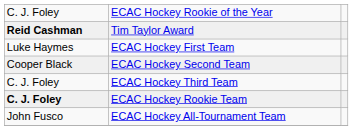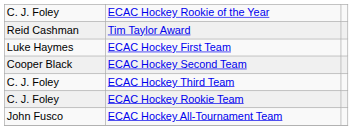(45, 30) bold -> (43, 30) normal
(34, 99) bold -> (33, 99) normal
